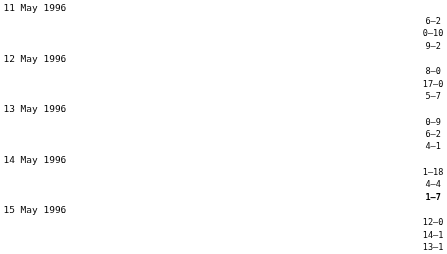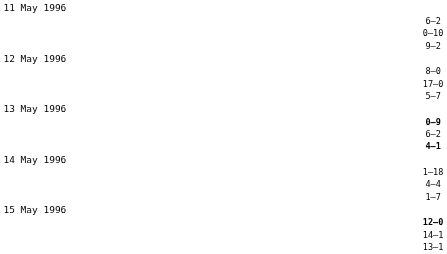(433, 122) normal -> (433, 122) bold
(433, 146) normal -> (433, 146) bold
(433, 197) bold -> (433, 197) normal
(433, 222) normal -> (433, 222) bold
